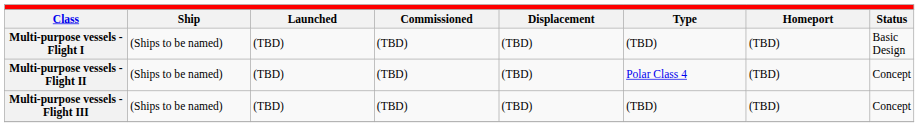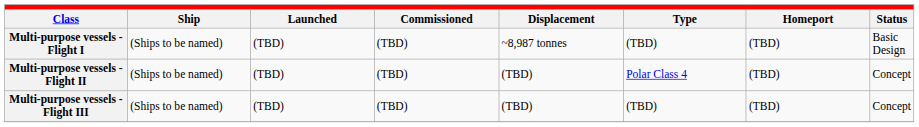(517, 43) (TBD) -> (534, 43) ~8,987 tonnes
